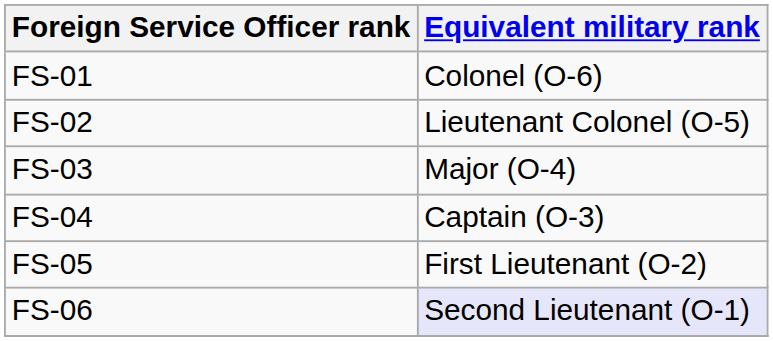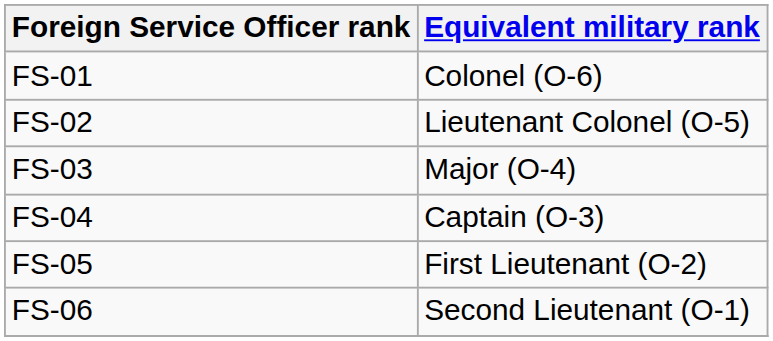(587, 311) lavender background -> (587, 311) no background
